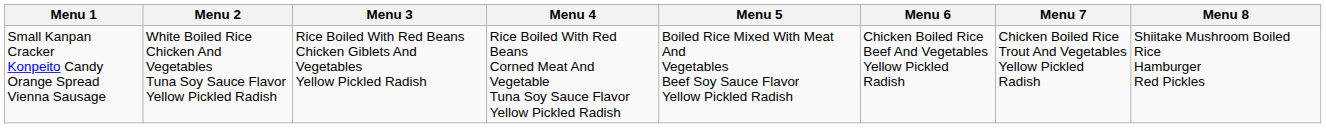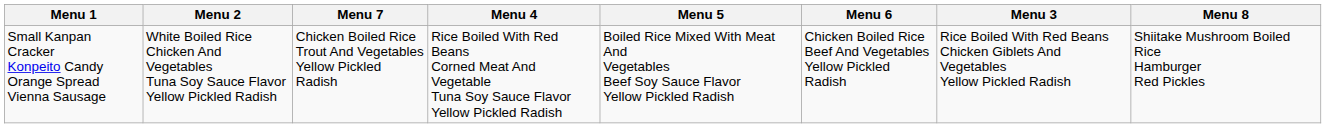columns swapped: (390, 15) <-> (1063, 15)
